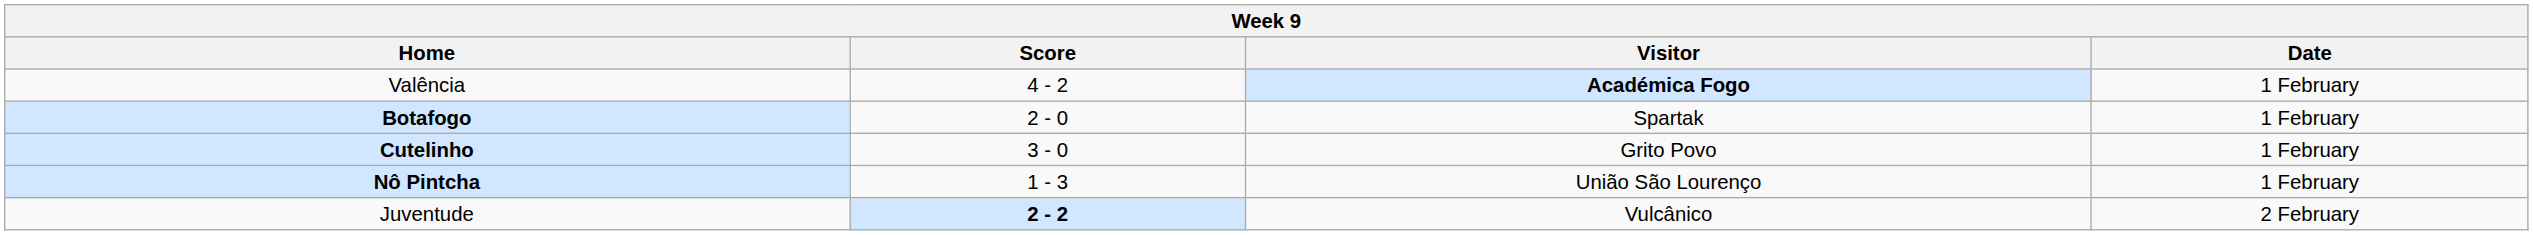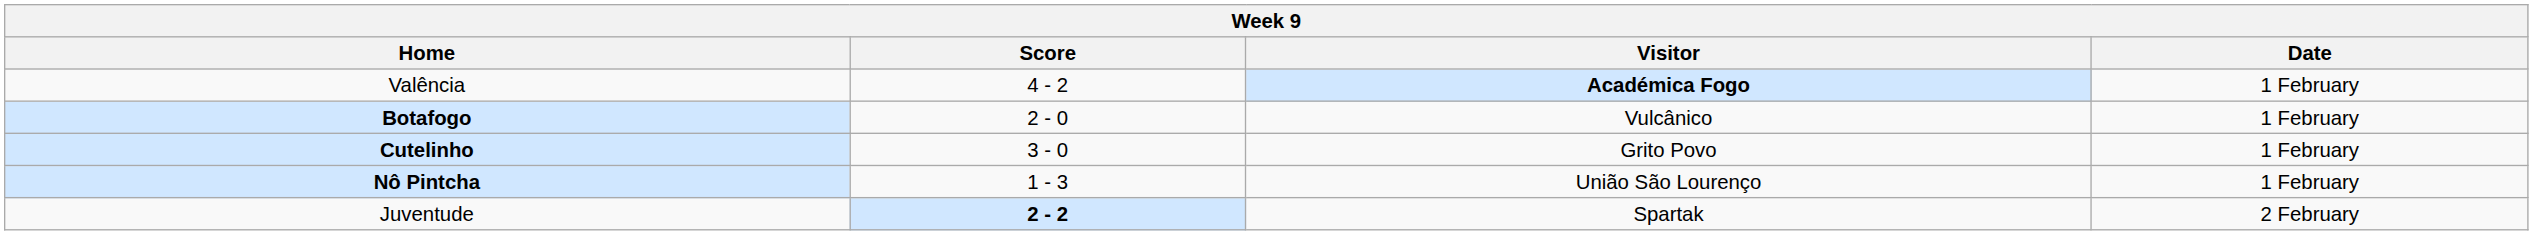(1669, 118) Spartak -> (1669, 118) Vulcânico
(1669, 214) Vulcânico -> (1669, 214) Spartak
